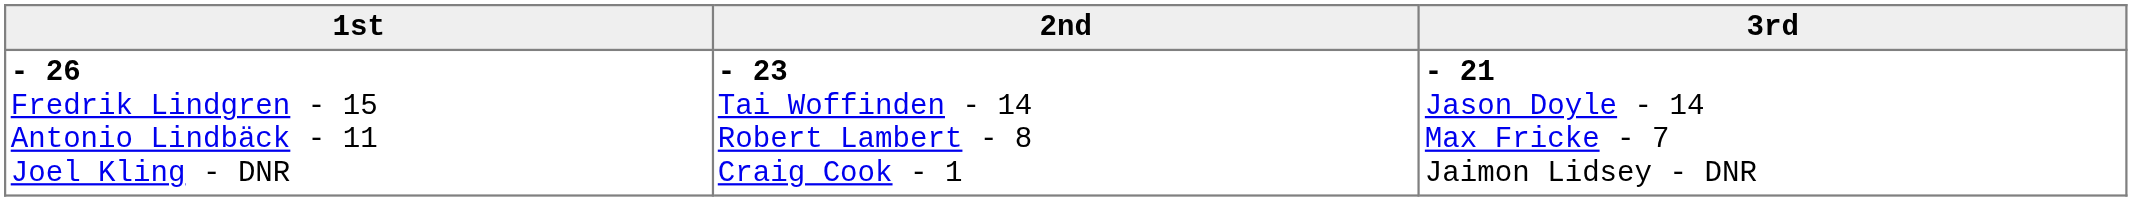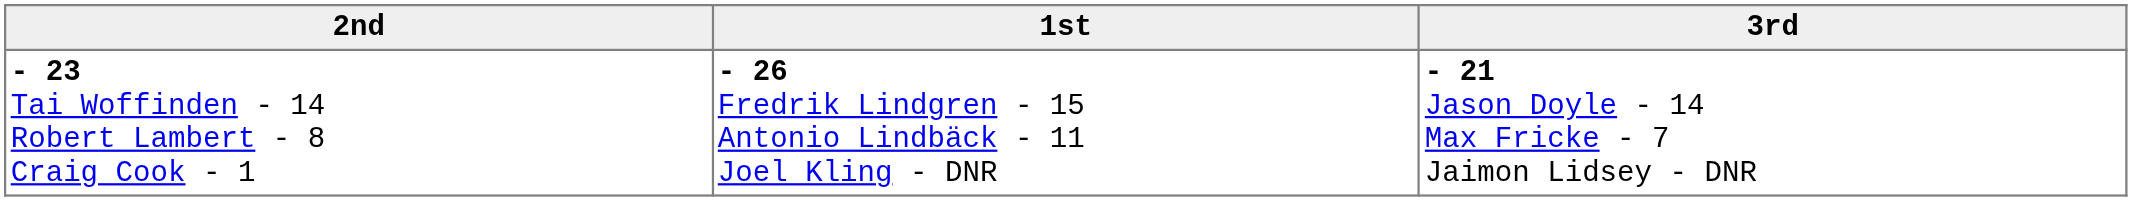columns swapped: (359, 28) <-> (1066, 28)
